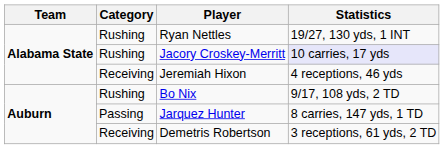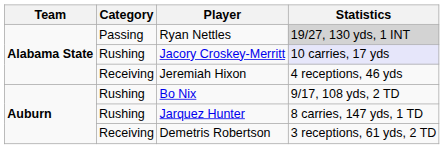(122, 34) Rushing -> (121, 34) Passing
(351, 34) no background -> (351, 34) lightgrey background
(121, 113) Passing -> (122, 113) Rushing
